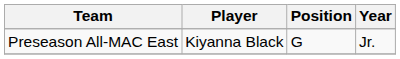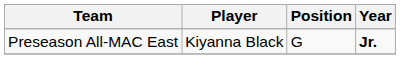(367, 41) normal -> (368, 41) bold
